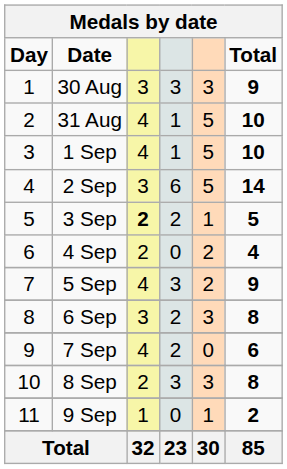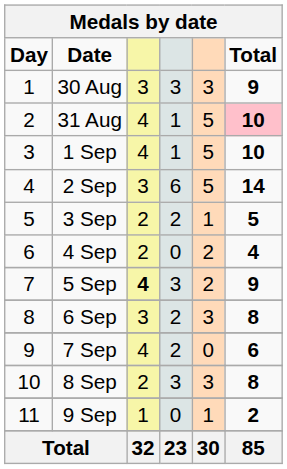(253, 120) no background -> (253, 120) pink background
(143, 218) bold -> (143, 218) normal
(143, 283) normal -> (143, 283) bold
